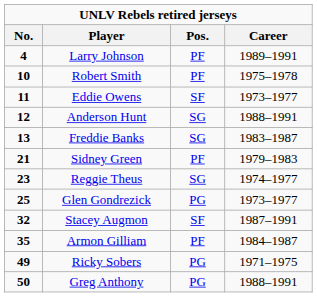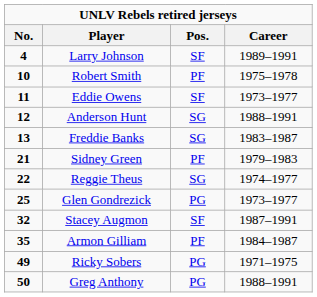(198, 55) PF -> (198, 55) SF
(24, 179) 23 -> (24, 179) 22
